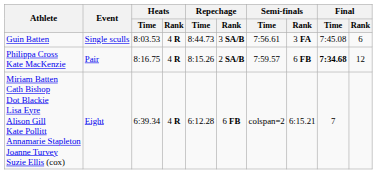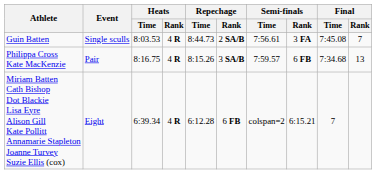(231, 40) 3 SA/B -> (231, 40) 2 SA/B
(360, 40) 6 -> (360, 40) 7
(231, 60) 2 SA/B -> (231, 60) 3 SA/B
(333, 60) bold -> (333, 60) normal
(360, 60) 12 -> (360, 60) 13
